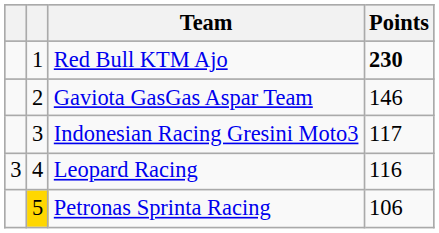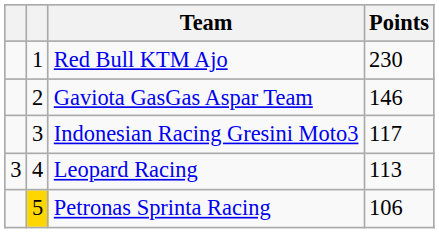(386, 59) bold -> (386, 59) normal
(385, 170) 116 -> (385, 170) 113
